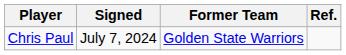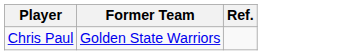- column: (118, 15)
